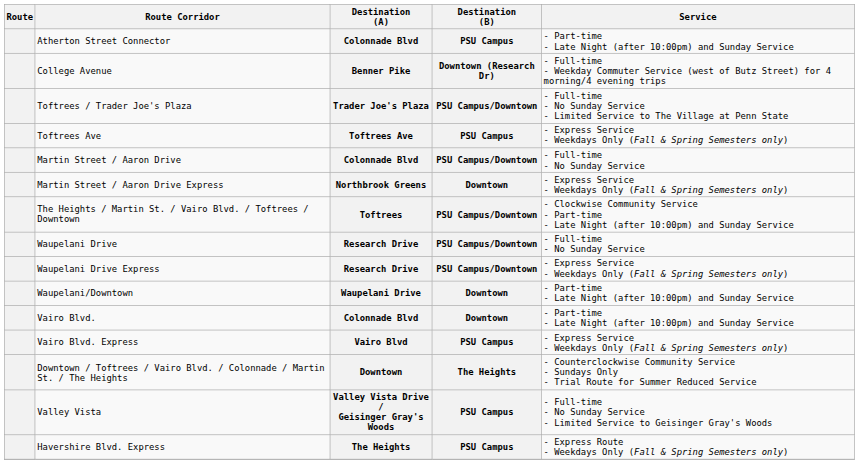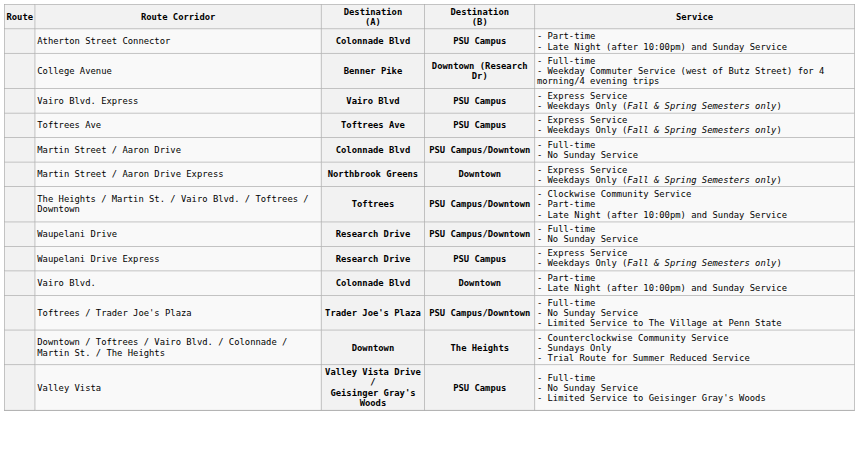rows swapped: (114, 106) <-> (88, 343)
(487, 269) PSU Campus/Downtown -> (480, 259) PSU Campus
- row: (85, 293)
- row: (101, 447)
